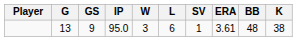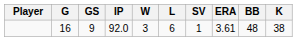(65, 28) 13 -> (65, 28) 16
(119, 28) 95.0 -> (119, 28) 92.0
